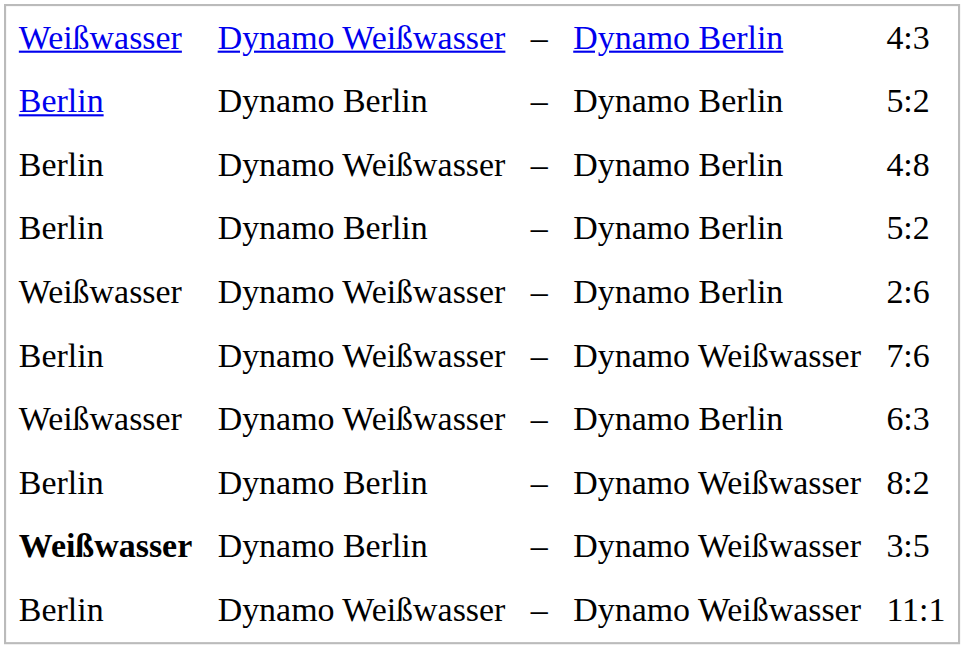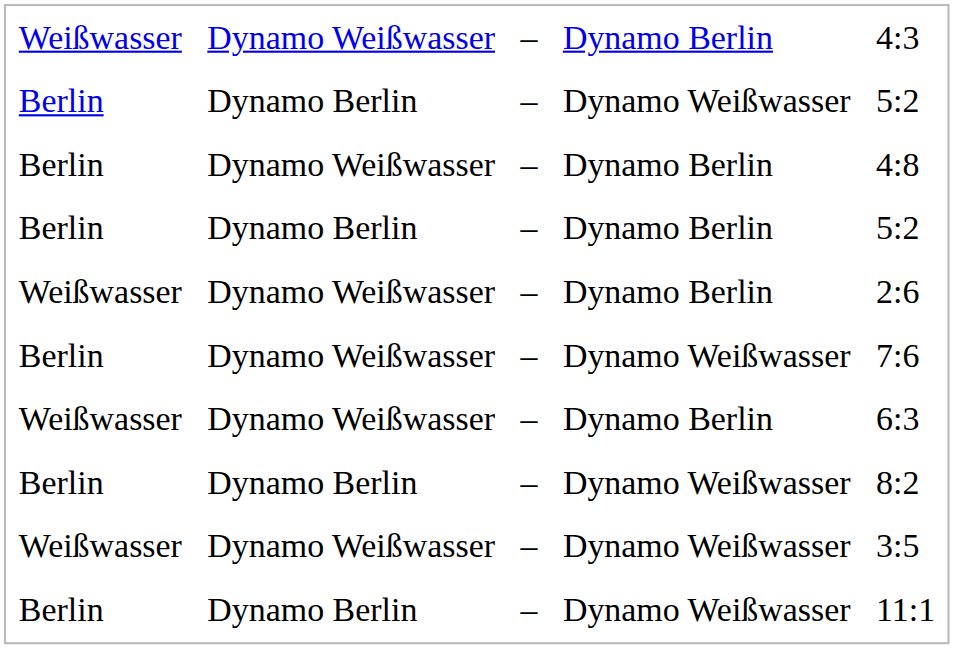(678, 100) Dynamo Berlin -> (707, 100) Dynamo Weißwasser
(106, 546) bold -> (100, 546) normal
(323, 546) Dynamo Berlin -> (351, 546) Dynamo Weißwasser
(362, 609) Dynamo Weißwasser -> (312, 609) Dynamo Berlin
